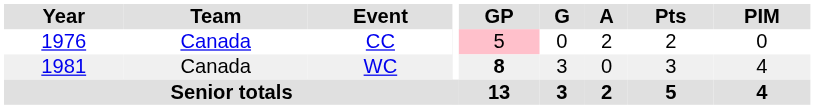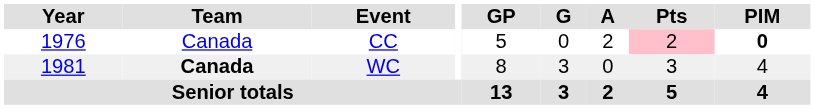(499, 41) pink background -> (501, 41) no background
(671, 41) no background -> (672, 41) pink background
(762, 41) normal -> (762, 41) bold
(216, 66) normal -> (217, 66) bold
(499, 66) bold -> (501, 66) normal
